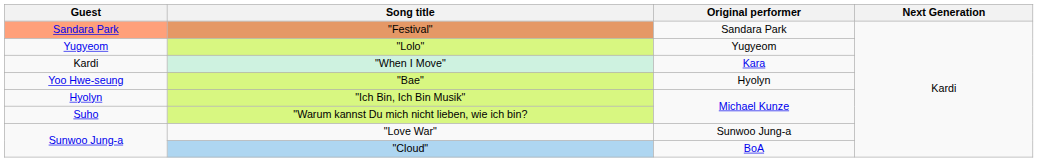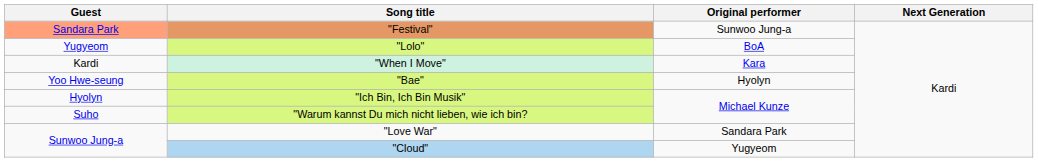(754, 30) Sandara Park -> (754, 30) Sunwoo Jung-a
(754, 47) Yugyeom -> (754, 47) BoA
(754, 132) Sunwoo Jung-a -> (754, 132) Sandara Park
(754, 149) BoA -> (754, 149) Yugyeom
